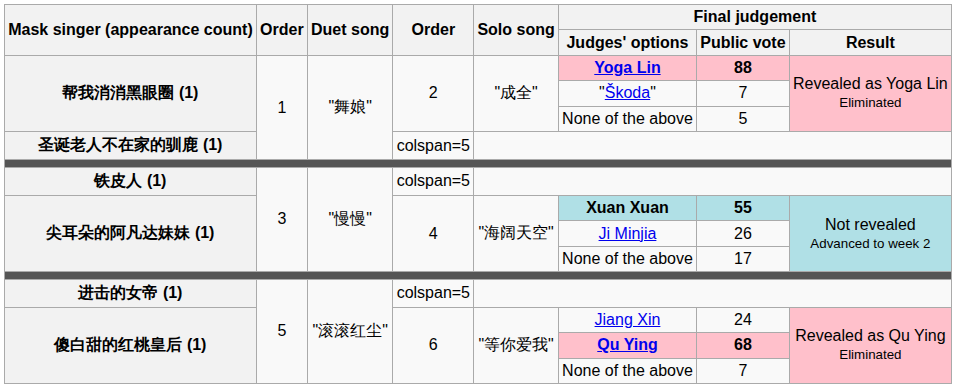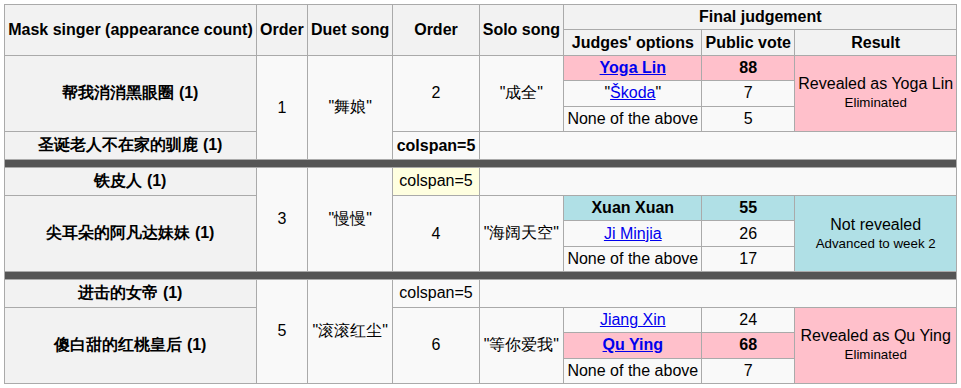(433, 145) normal -> (436, 145) bold
(433, 181) no background -> (436, 181) lightyellow background
